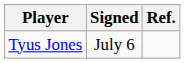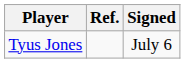columns swapped: (114, 17) <-> (161, 17)
